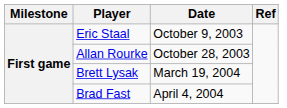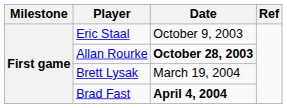(202, 53) normal -> (203, 53) bold
(188, 93) normal -> (190, 93) bold
